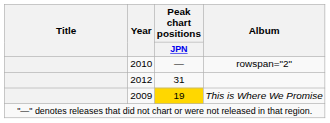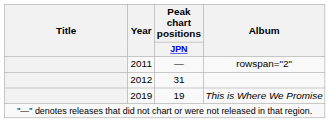(141, 64) 2010 -> (141, 64) 2011
(141, 95) 2009 -> (141, 95) 2019
(179, 95) gold background -> (179, 95) no background
